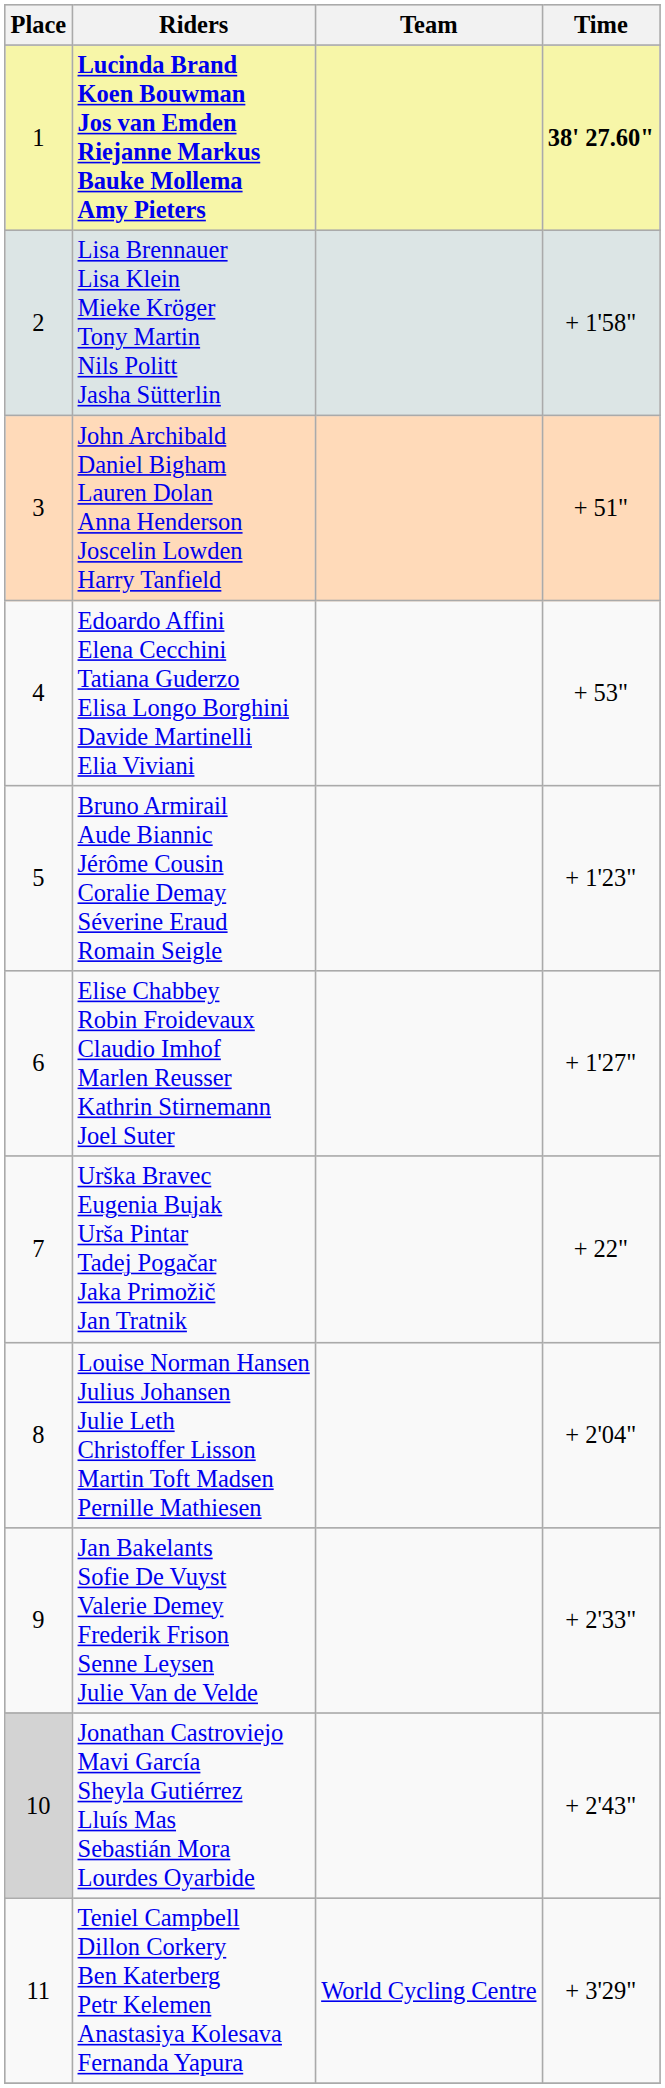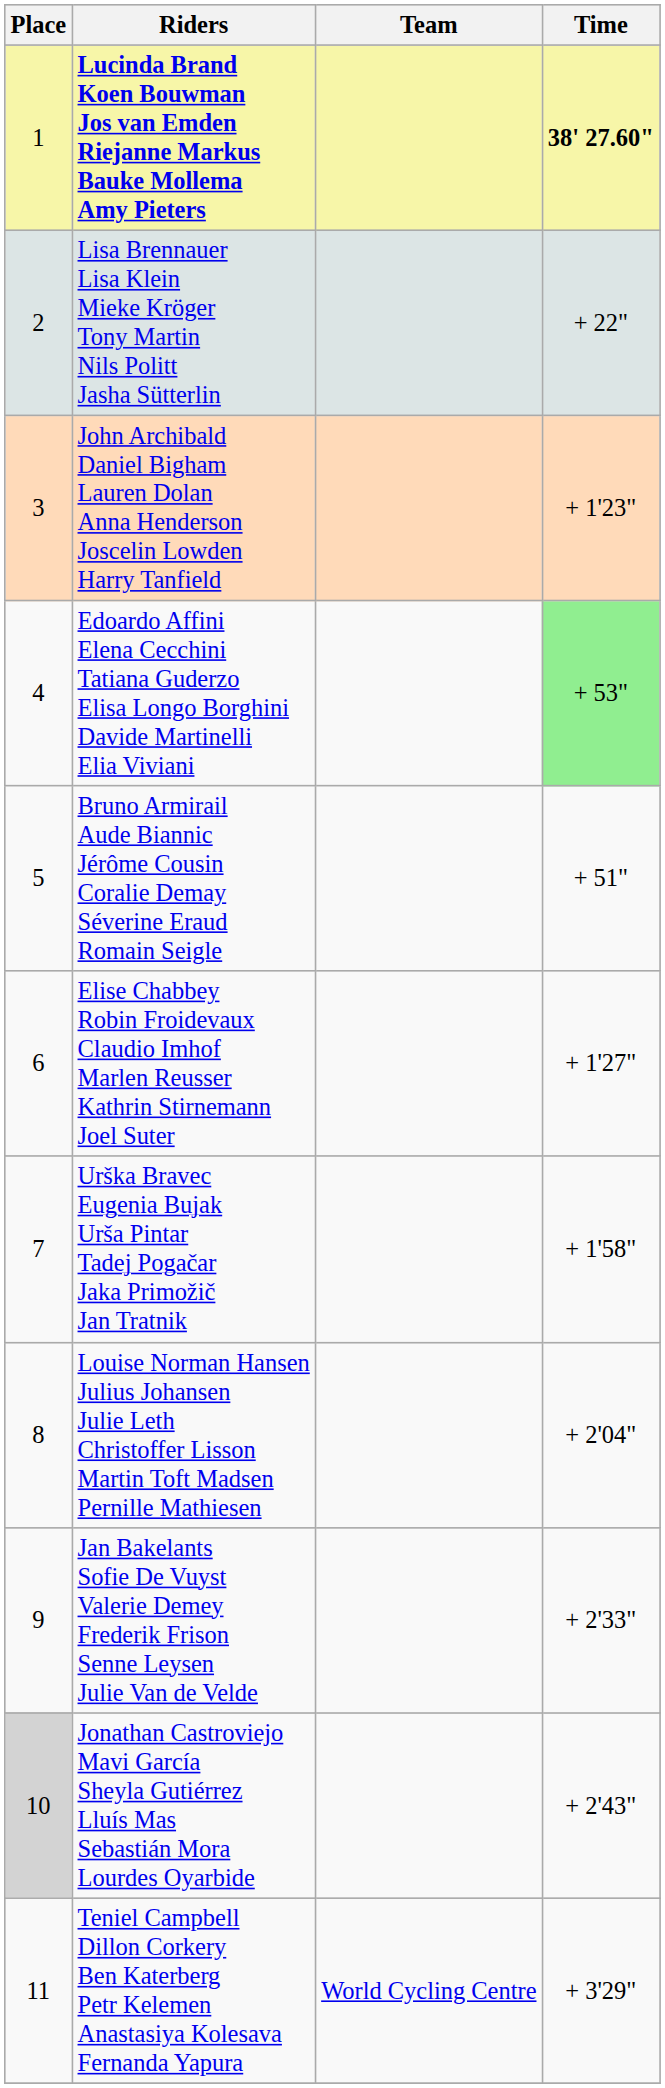(601, 322) + 1'58" -> (601, 322) + 22"
(601, 508) + 51" -> (601, 508) + 1'23"
(601, 693) no background -> (601, 693) lightgreen background
(601, 878) + 1'23" -> (601, 878) + 51"
(601, 1249) + 22" -> (601, 1249) + 1'58"
